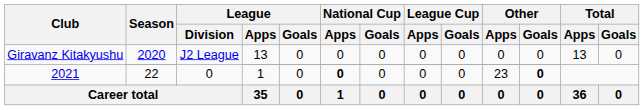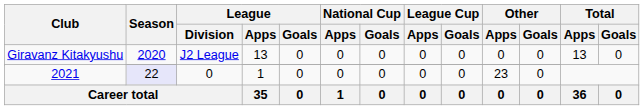(152, 74) no background -> (152, 74) lavender background
(340, 74) bold -> (340, 74) normal
(540, 74) bold -> (540, 74) normal
